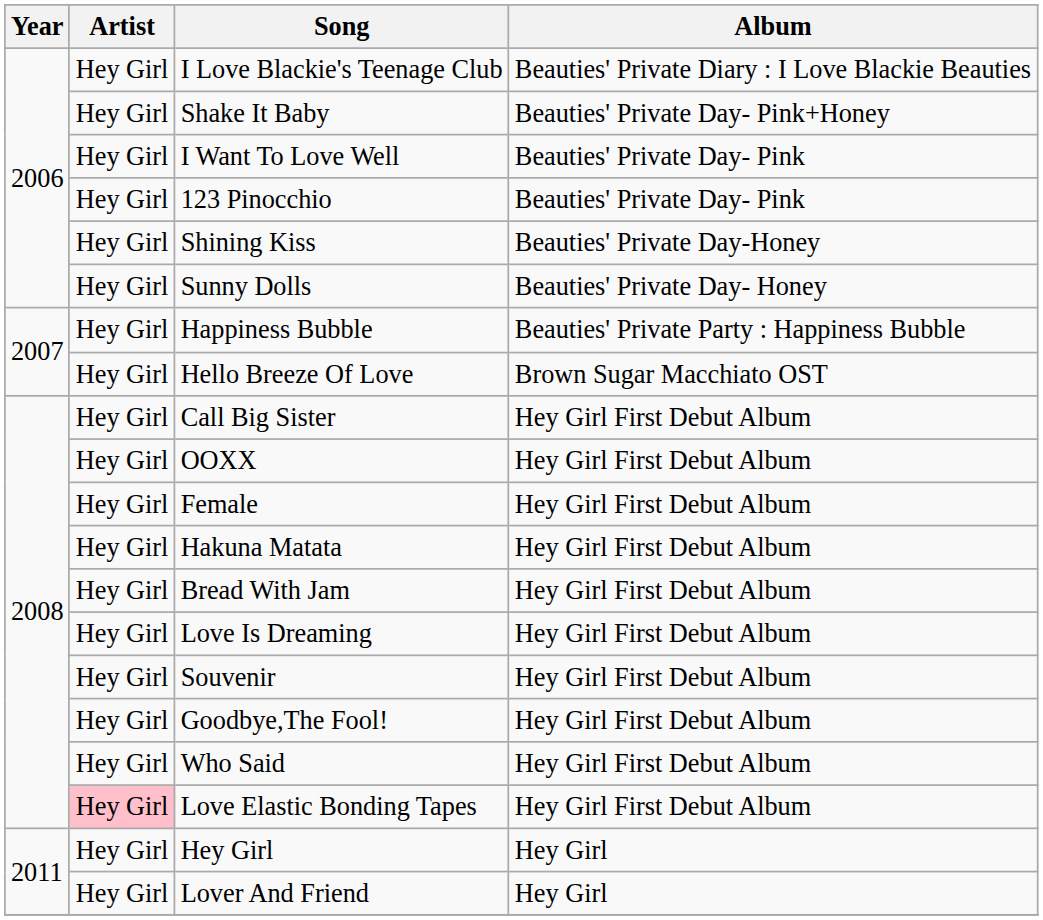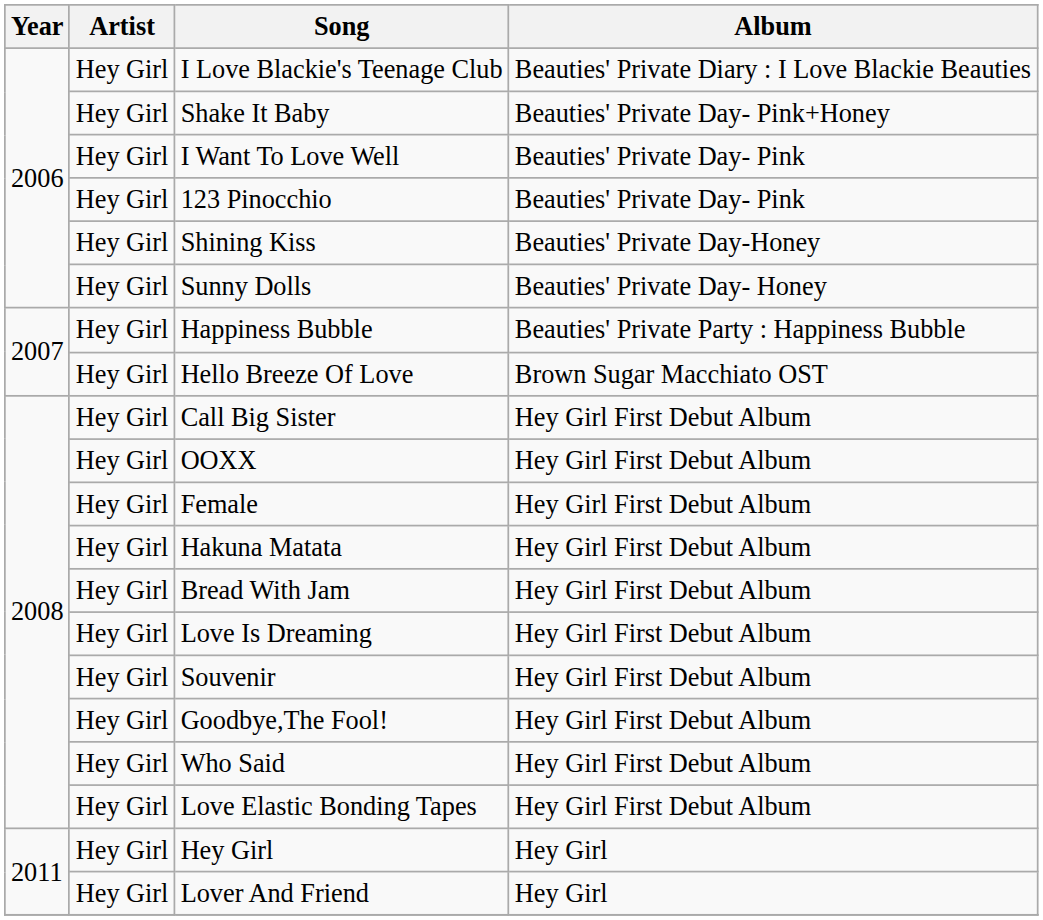(122, 806) pink background -> (122, 806) no background
